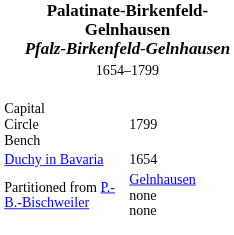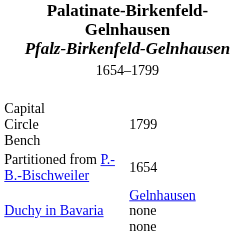(54, 159) Duchy in Bavaria -> (60, 167) Partitioned from P.-B.-Bischweiler
(60, 195) Partitioned from P.-B.-Bischweiler -> (54, 211) Duchy in Bavaria
